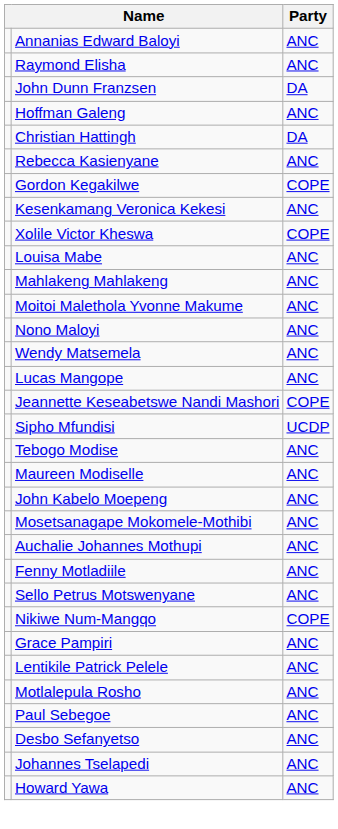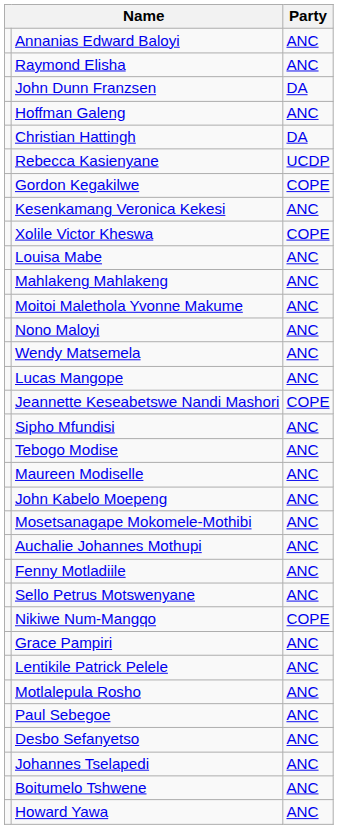(303, 161) ANC -> (308, 161) UCDP
(308, 426) UCDP -> (303, 426) ANC
+ row: (81, 787)
